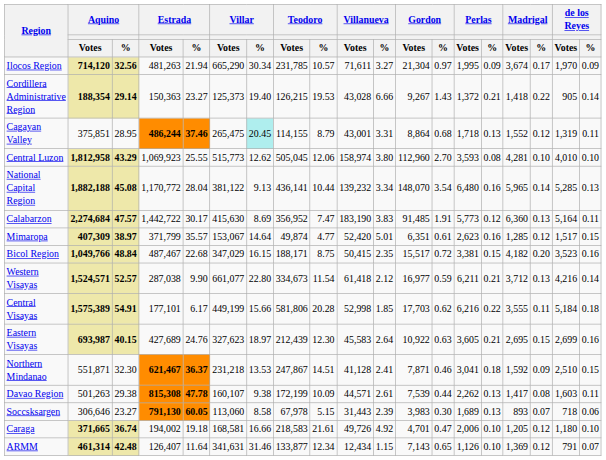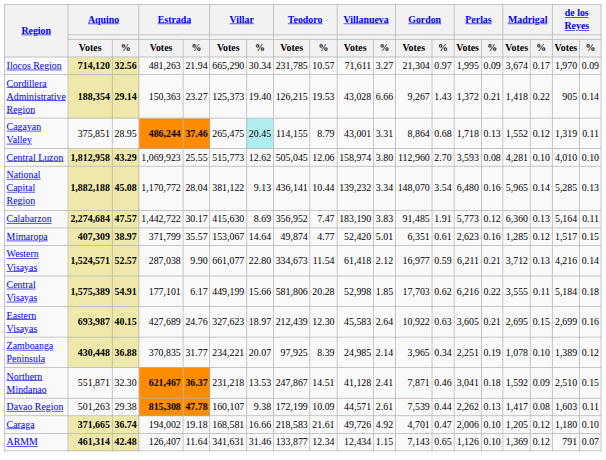- row: (33, 254)
+ row: (30, 352)
- row: (33, 411)
